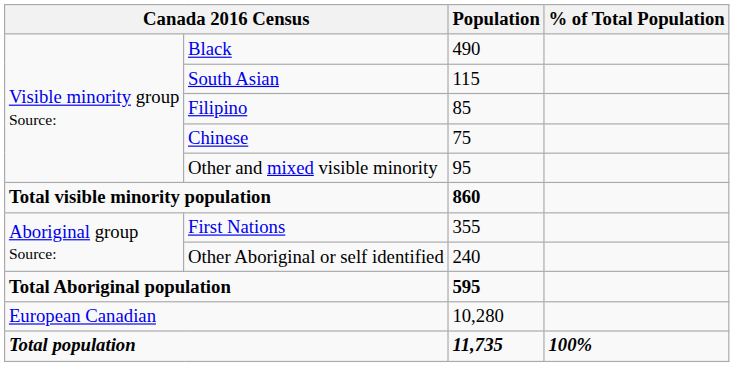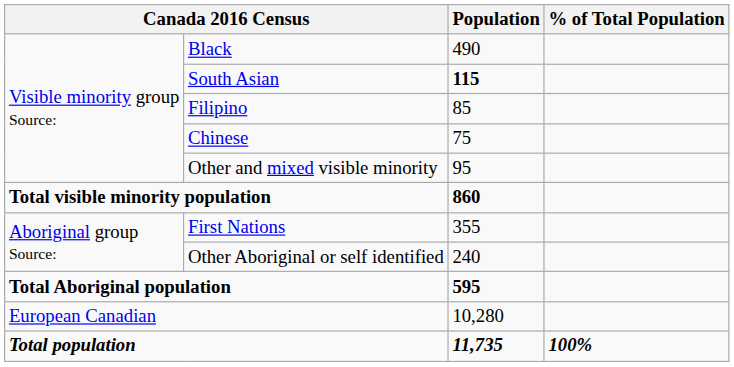(466, 78) normal -> (466, 78) bold
